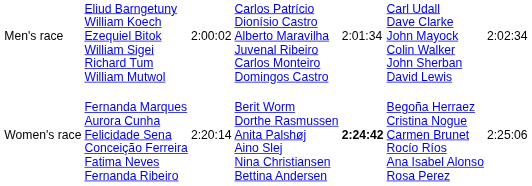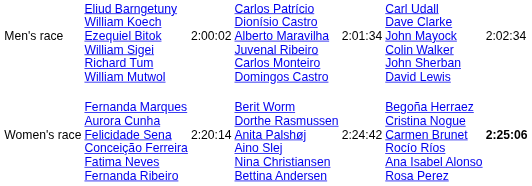(363, 135) bold -> (362, 135) normal
(507, 135) normal -> (507, 135) bold
